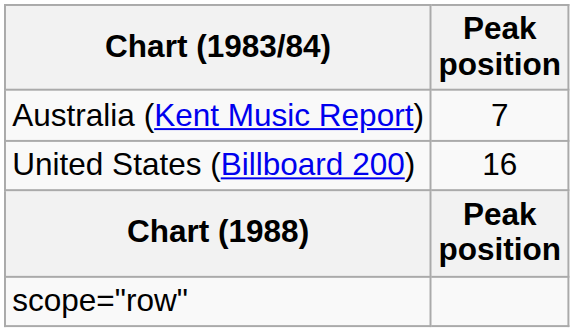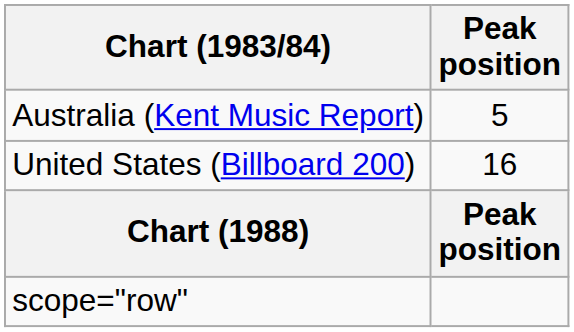(500, 114) 7 -> (500, 114) 5
